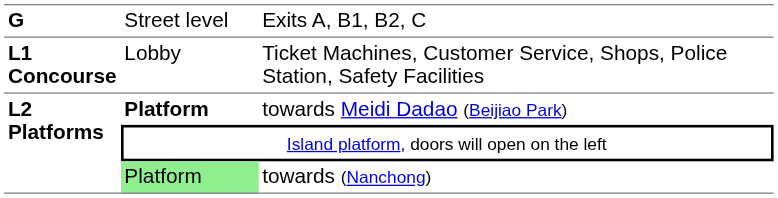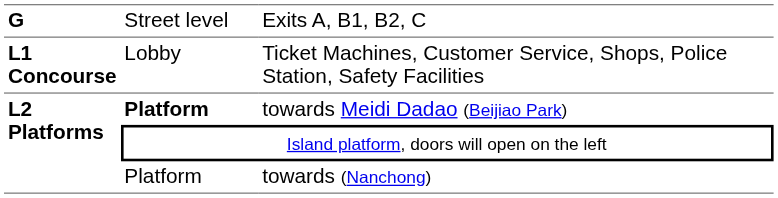(163, 176) lightgreen background -> (163, 176) no background
